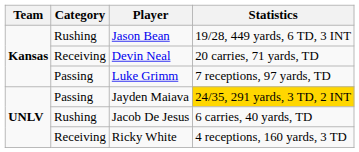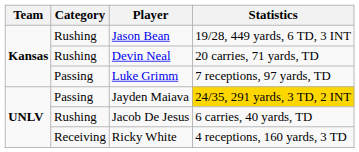(80, 56) Receiving -> (75, 56) Rushing
